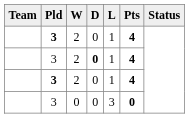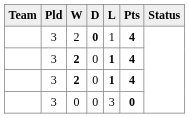(54, 37) bold -> (54, 37) normal
(95, 37) normal -> (95, 37) bold
(77, 58) normal -> (77, 58) bold
(95, 58) bold -> (95, 58) normal
(112, 58) normal -> (112, 58) bold
(54, 80) bold -> (54, 80) normal
(77, 80) normal -> (77, 80) bold
(112, 80) normal -> (112, 80) bold
